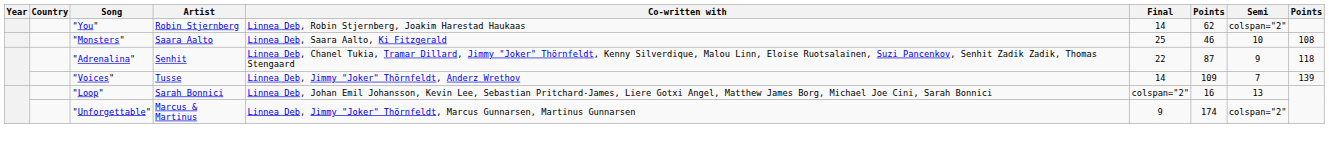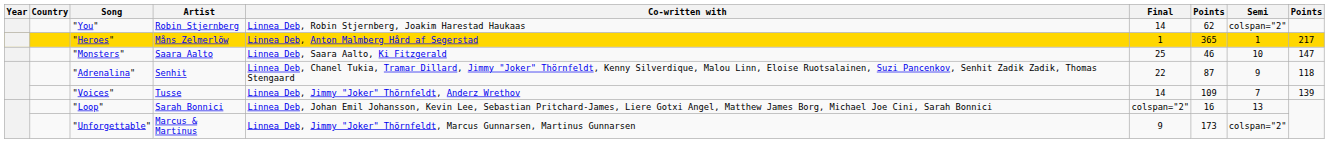+ row: (93, 40)
(1306, 40) 108 -> (1306, 54) 147
(1209, 112) 174 -> (1209, 126) 173
